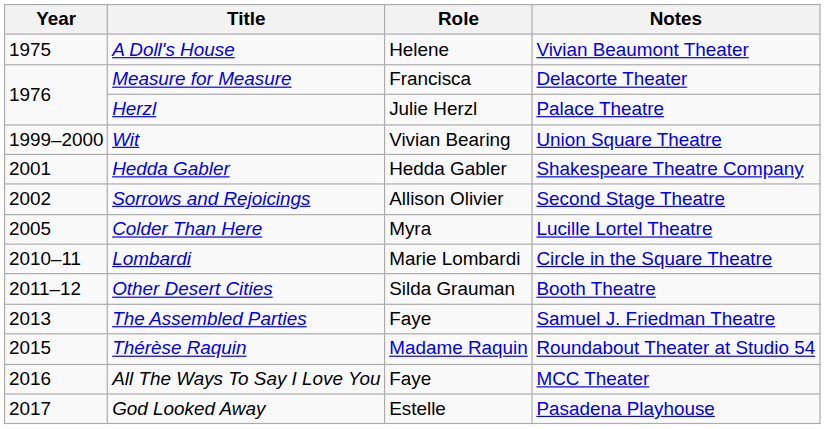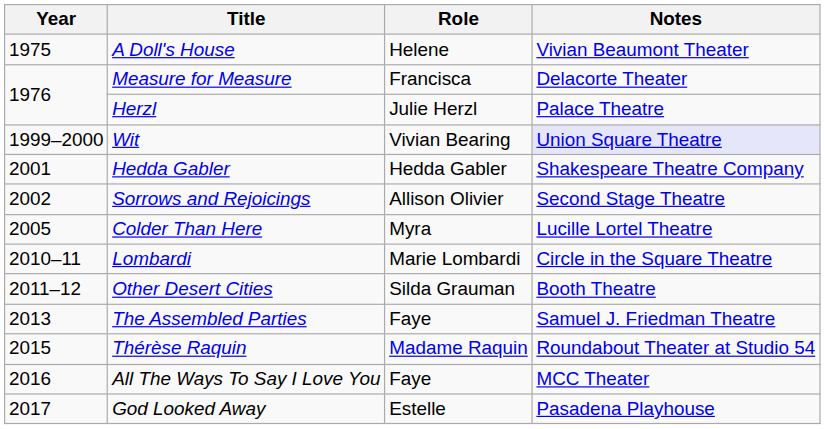(629, 139) no background -> (629, 139) lavender background
